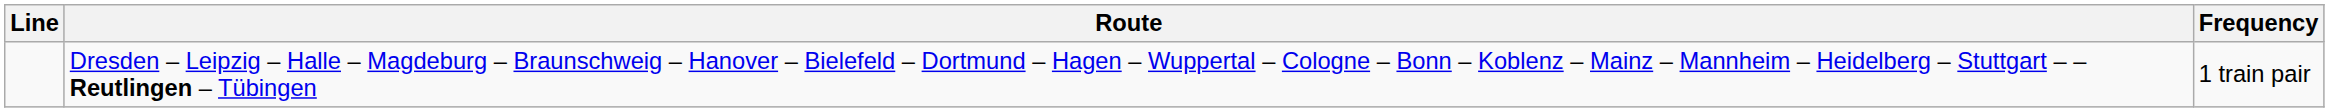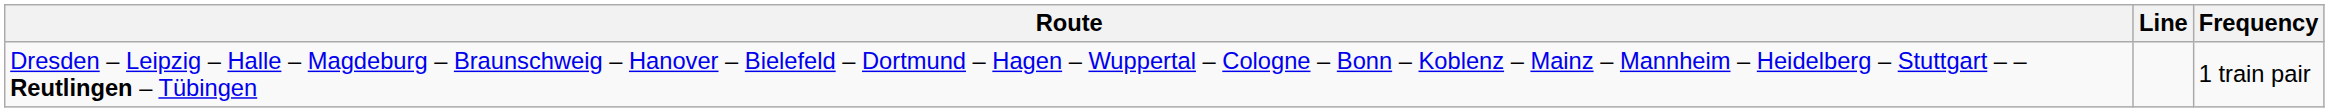columns swapped: (35, 23) <-> (1129, 23)
